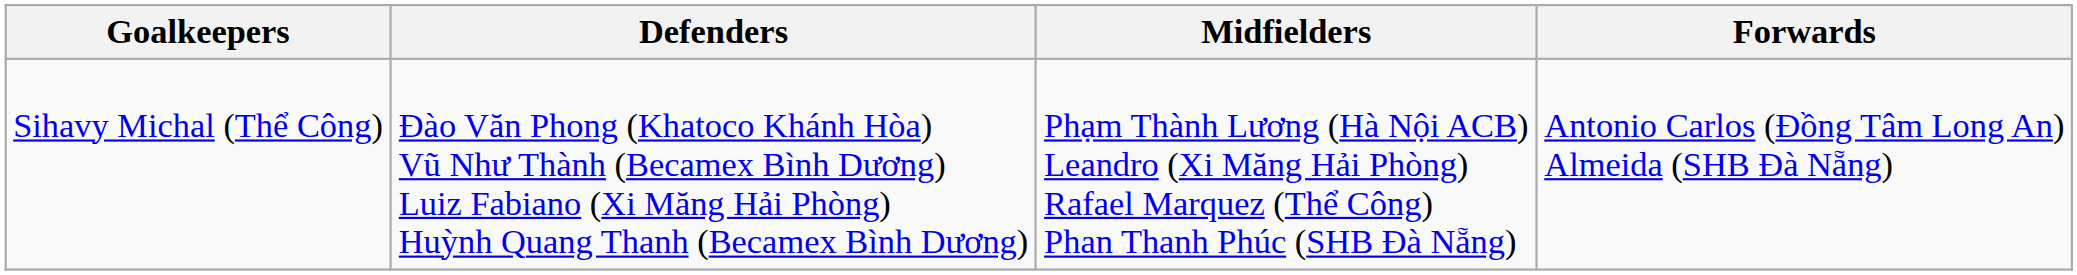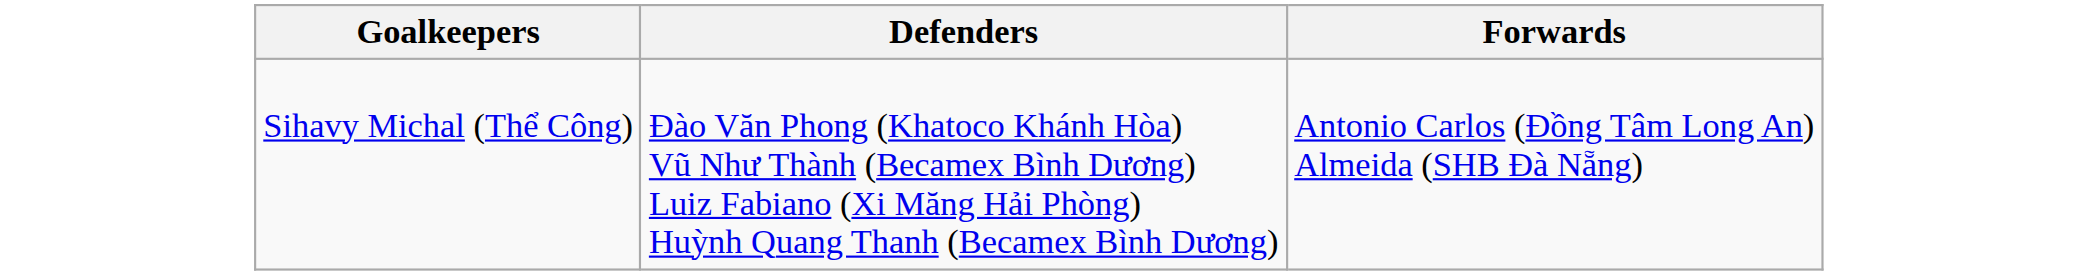- column: (1286, 31)
